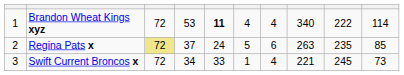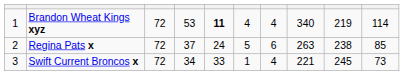(343, 23) 222 -> (343, 23) 219
(160, 45) khaki background -> (160, 45) no background
(343, 45) 235 -> (343, 45) 238
